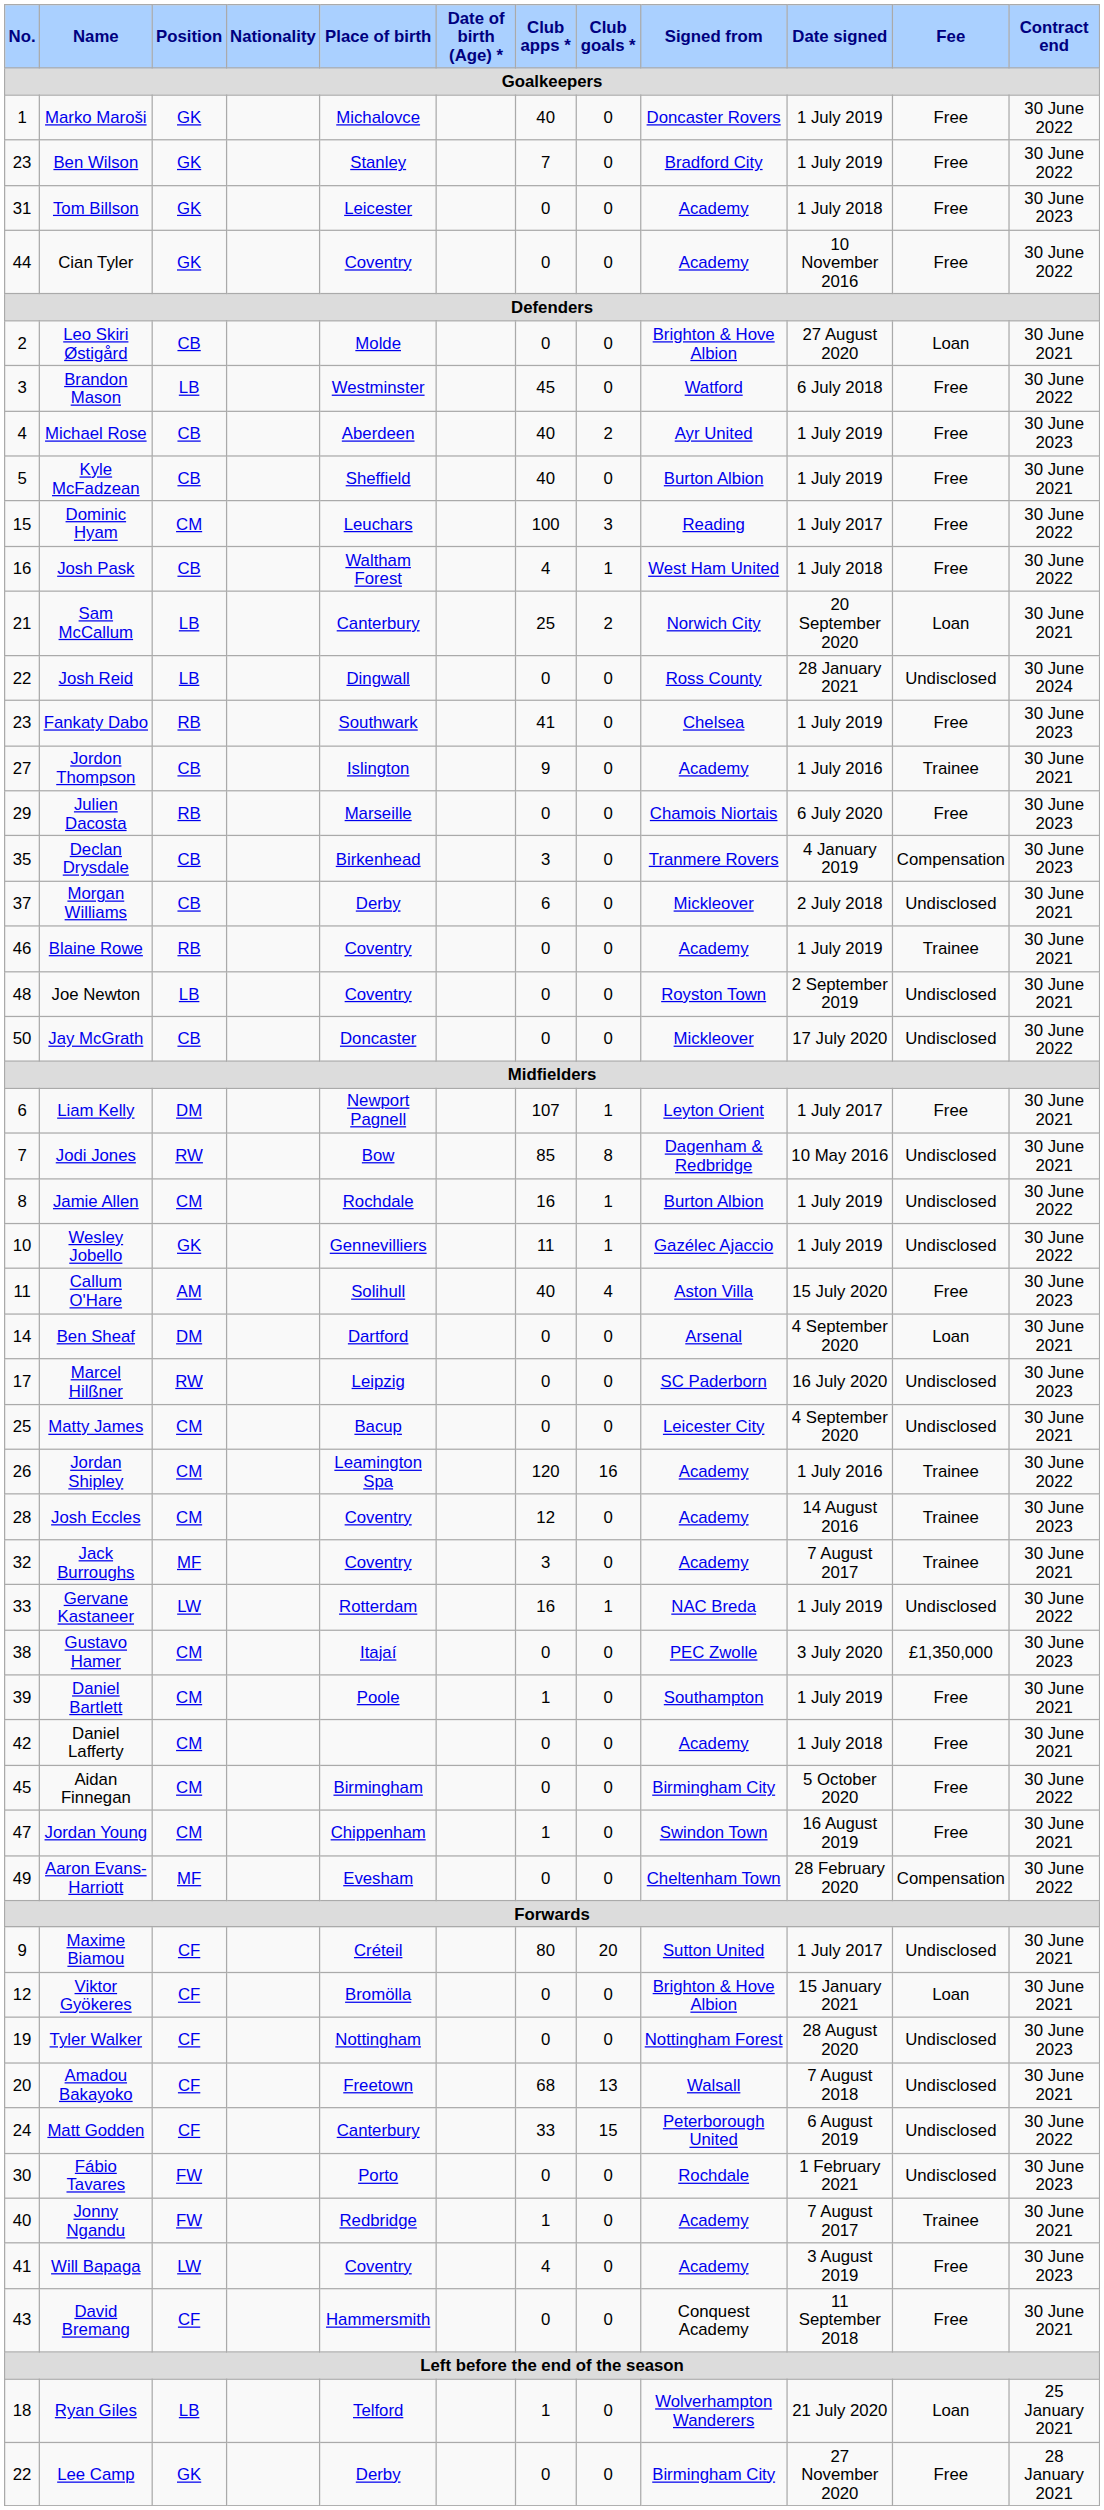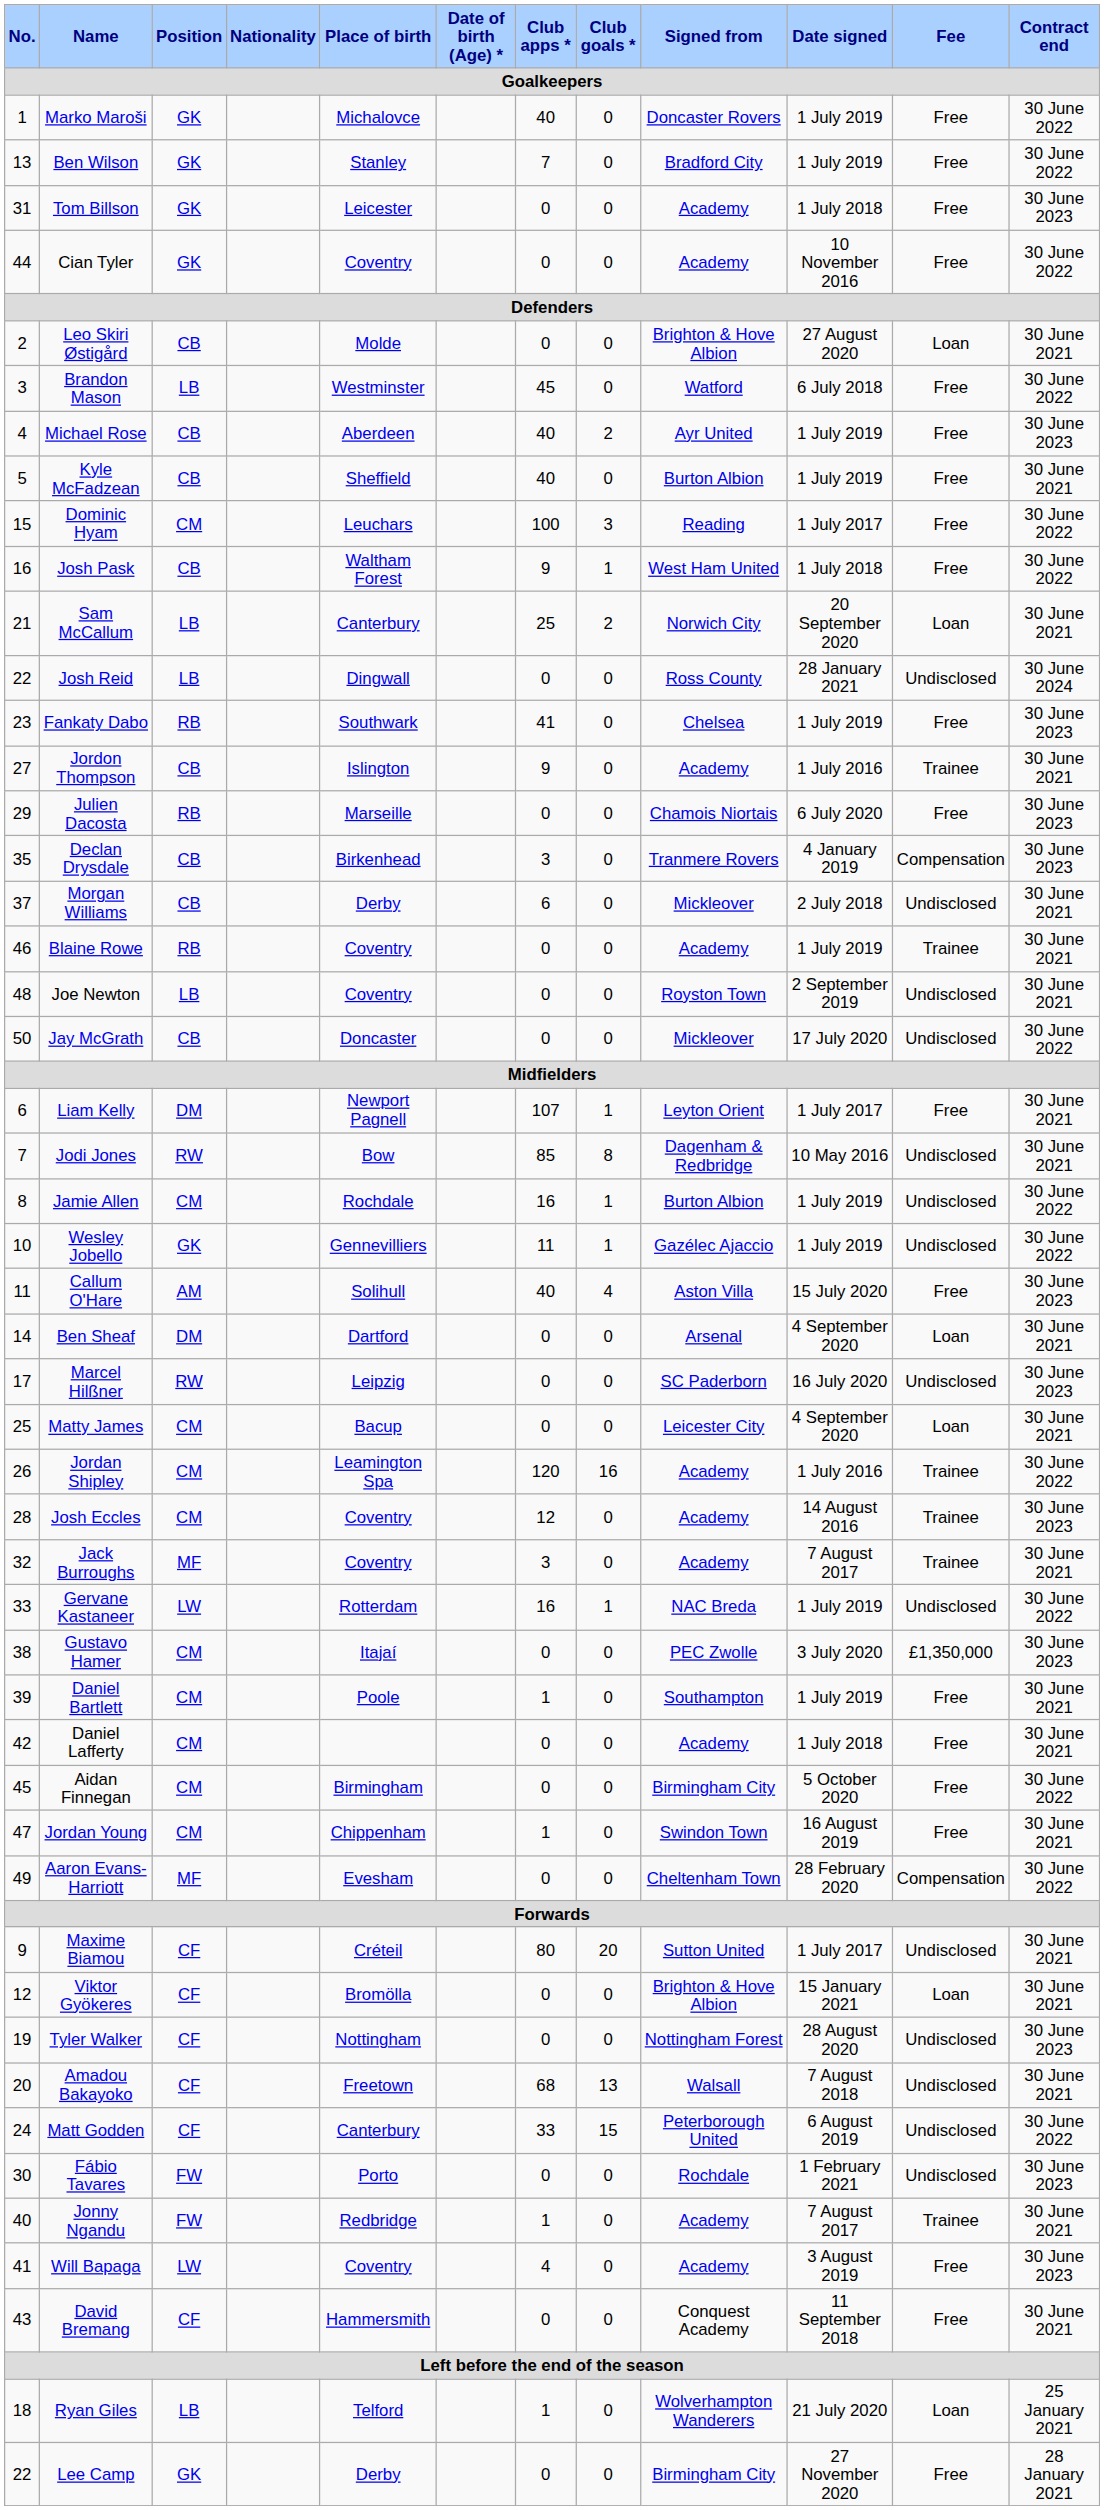(22, 162) 23 -> (22, 162) 13
(546, 568) 4 -> (546, 568) 9
(951, 1426) Undisclosed -> (951, 1426) Loan
